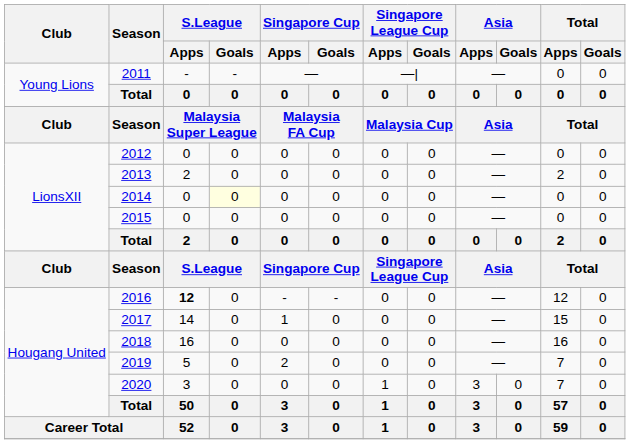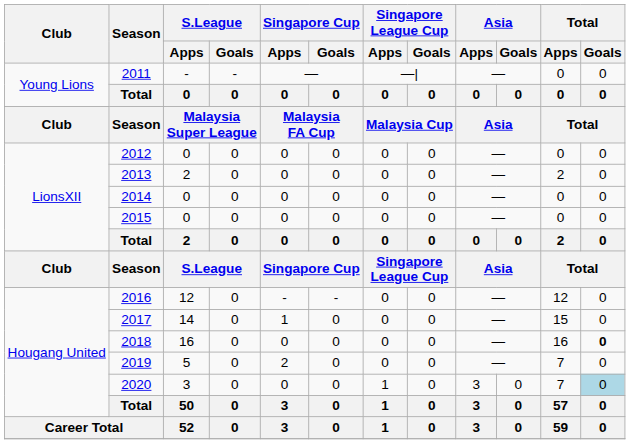(235, 196) lightyellow background -> (235, 196) no background
(187, 298) bold -> (187, 298) normal
(603, 341) normal -> (603, 341) bold
(603, 384) no background -> (603, 384) lightblue background
